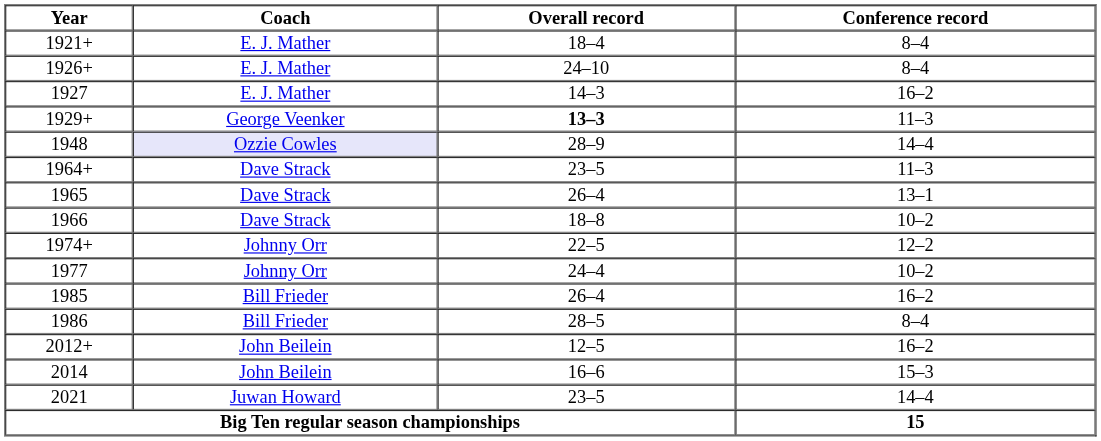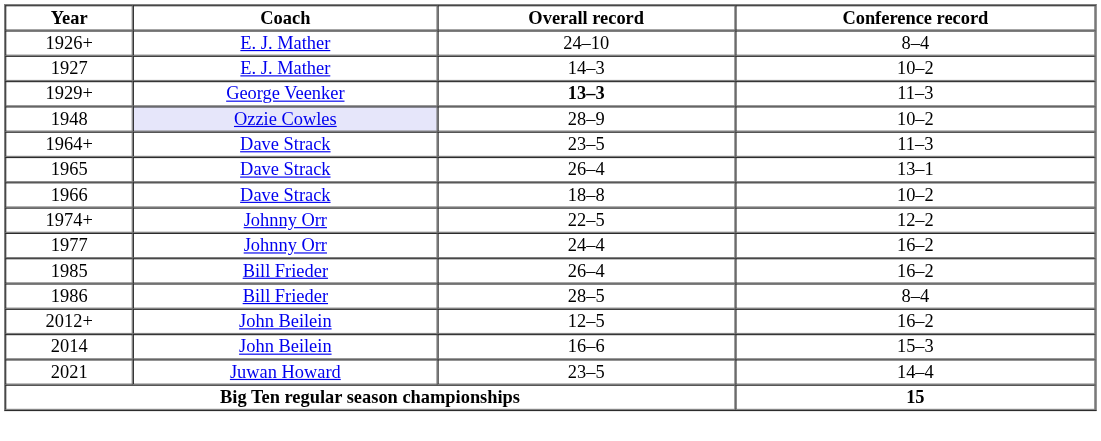- row: (69, 43)
(915, 93) 16–2 -> (915, 68) 10–2
(915, 144) 14–4 -> (915, 118) 10–2
(915, 270) 10–2 -> (915, 245) 16–2
